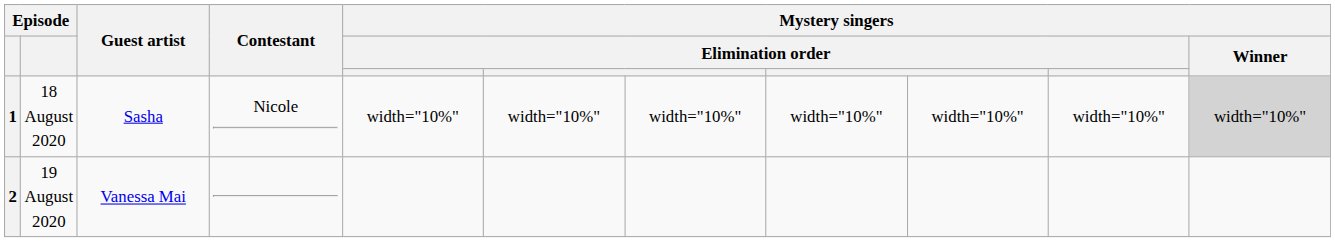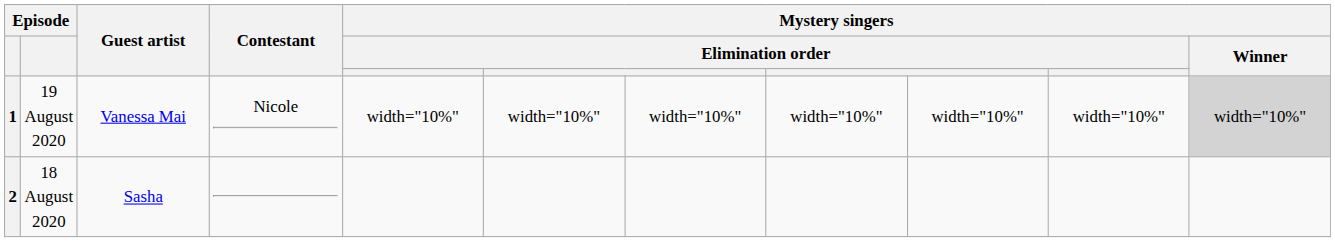(49, 116) 18 August 2020 -> (49, 116) 19 August 2020
(143, 116) Sasha -> (143, 116) Vanessa Mai
(49, 196) 19 August 2020 -> (49, 196) 18 August 2020
(143, 196) Vanessa Mai -> (143, 196) Sasha
